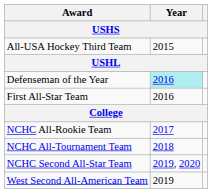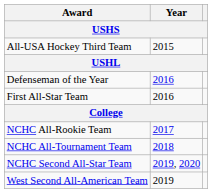(163, 79) paleturquoise background -> (163, 79) no background
